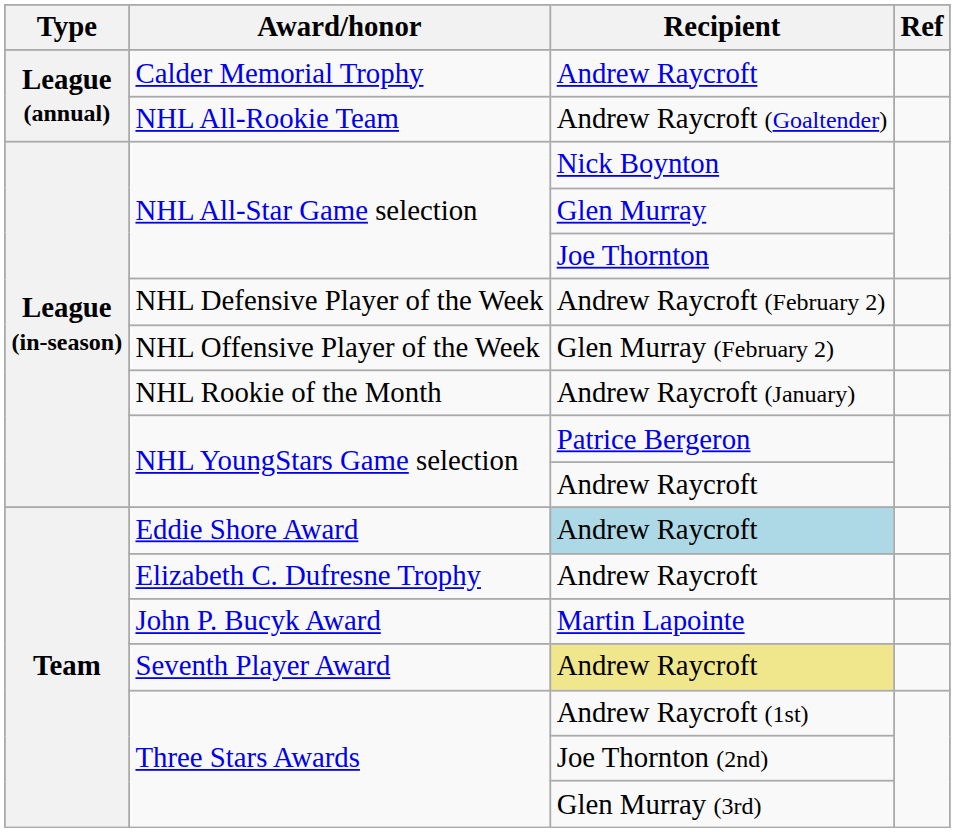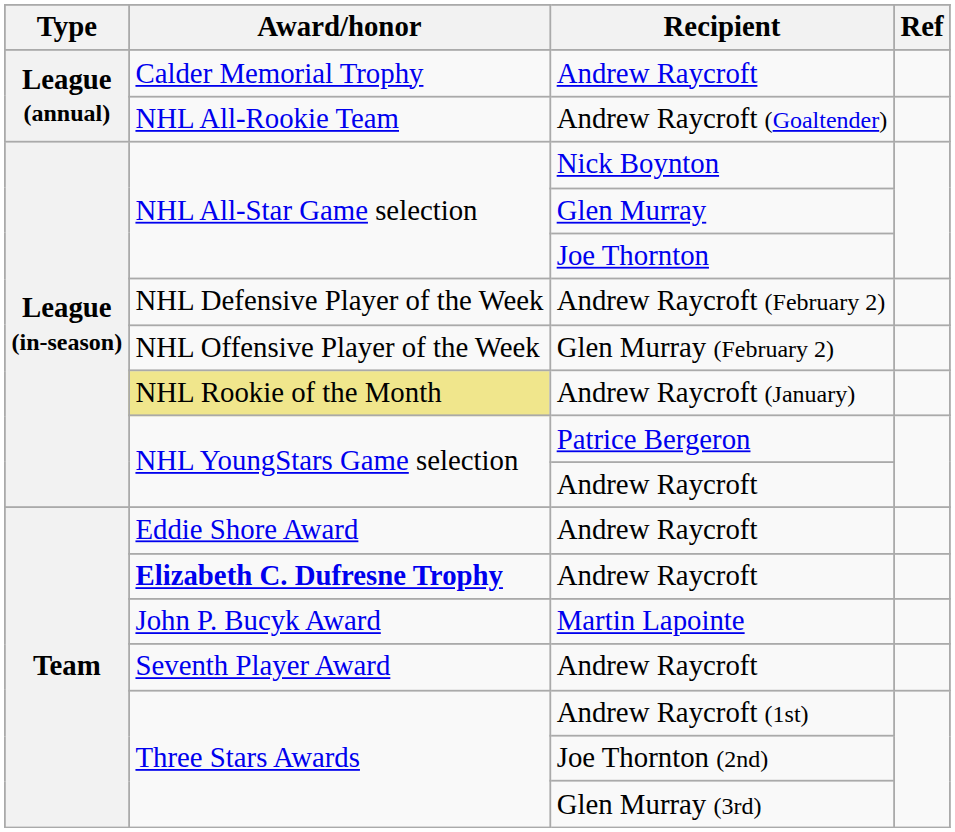(289, 392) no background -> (289, 392) khaki background
(657, 529) lightblue background -> (657, 529) no background
(308, 575) normal -> (319, 575) bold
(657, 666) khaki background -> (657, 666) no background
